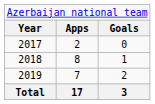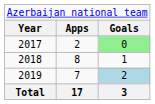(124, 44) no background -> (124, 44) lightgreen background
(124, 76) no background -> (124, 76) lightblue background
